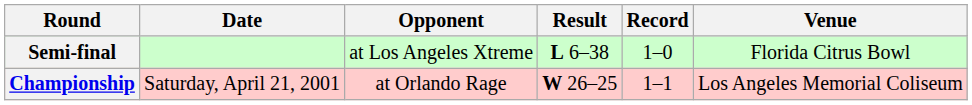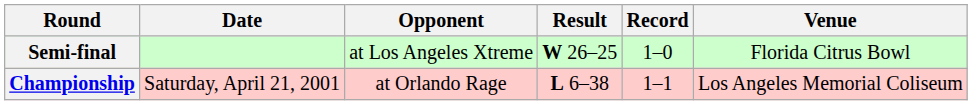(580, 52) L 6–38 -> (580, 52) W 26–25
(580, 83) W 26–25 -> (580, 83) L 6–38
